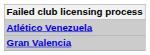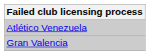(49, 27) bold -> (47, 27) normal
(39, 43) bold -> (37, 43) normal
